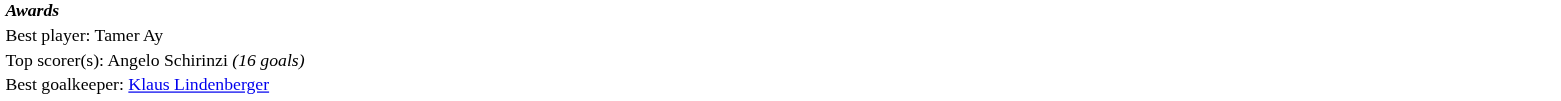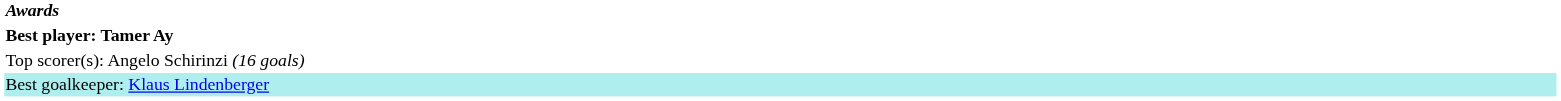(84, 35) normal -> (89, 35) bold
(137, 84) no background -> (137, 84) paleturquoise background
